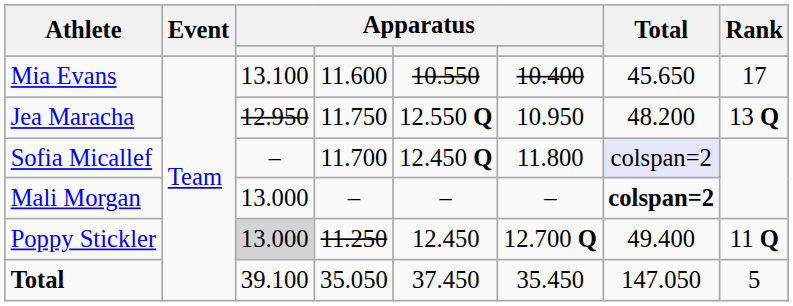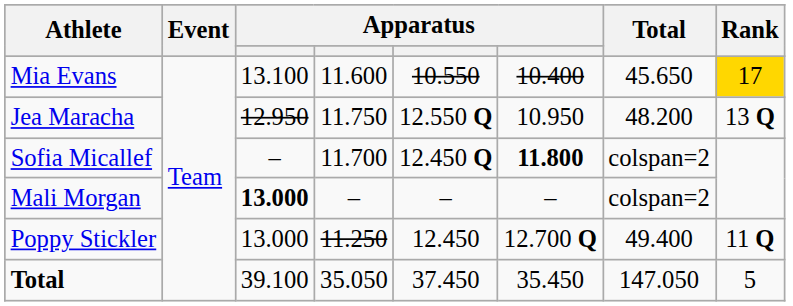(754, 76) no background -> (750, 76) gold background
(550, 158) normal -> (550, 158) bold
(661, 158) lavender background -> (659, 158) no background
(275, 198) normal -> (275, 198) bold
(661, 198) bold -> (659, 198) normal
(275, 239) lightgrey background -> (275, 239) no background
